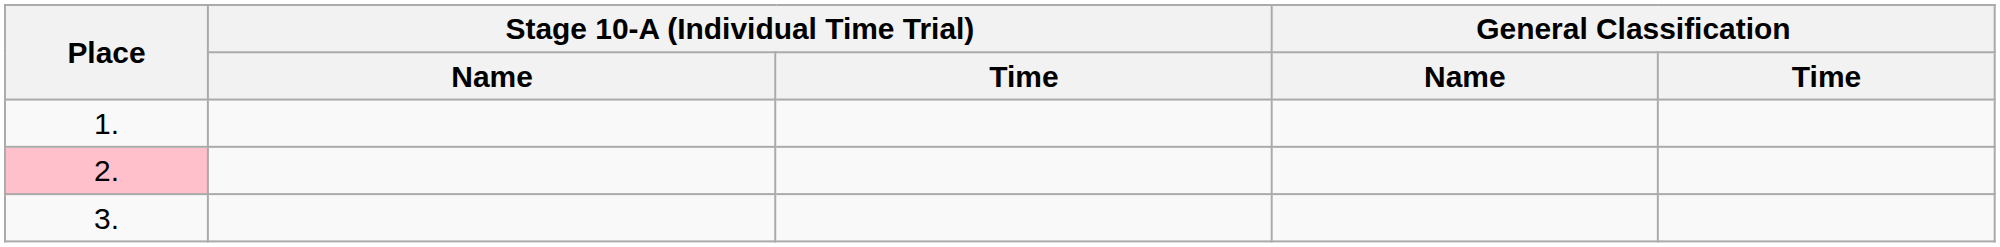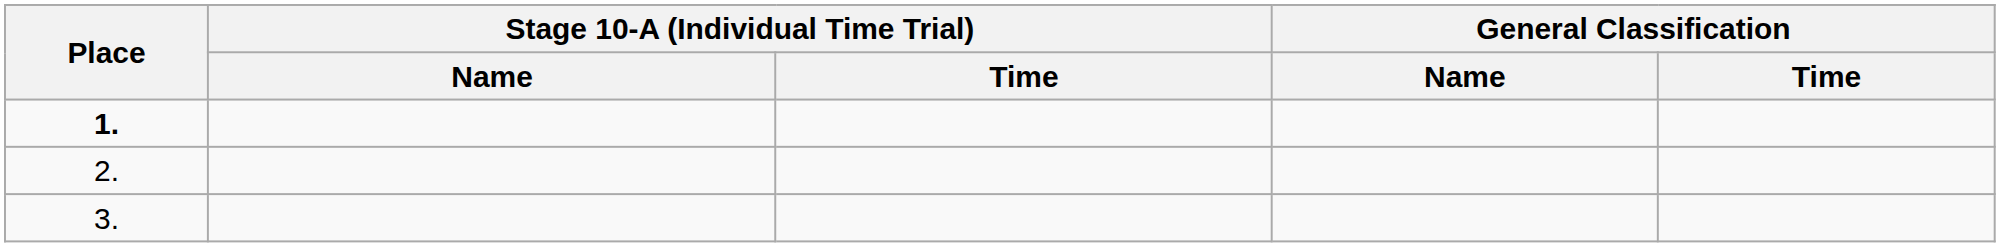(106, 124) normal -> (106, 124) bold
(106, 171) pink background -> (106, 171) no background
